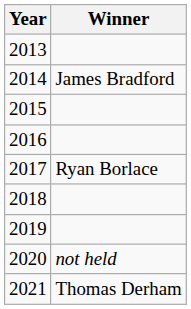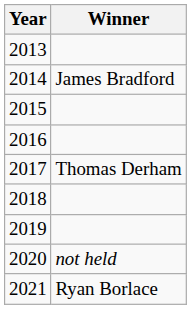(107, 169) Ryan Borlace -> (119, 169) Thomas Derham
(119, 288) Thomas Derham -> (107, 288) Ryan Borlace
